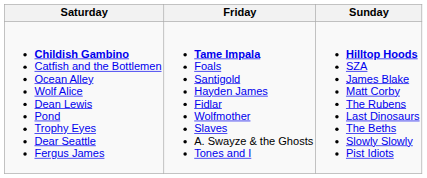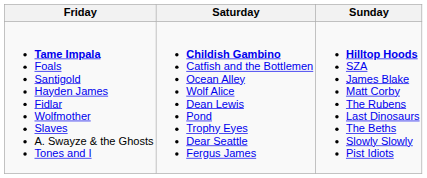columns swapped: (240, 13) <-> (84, 13)
